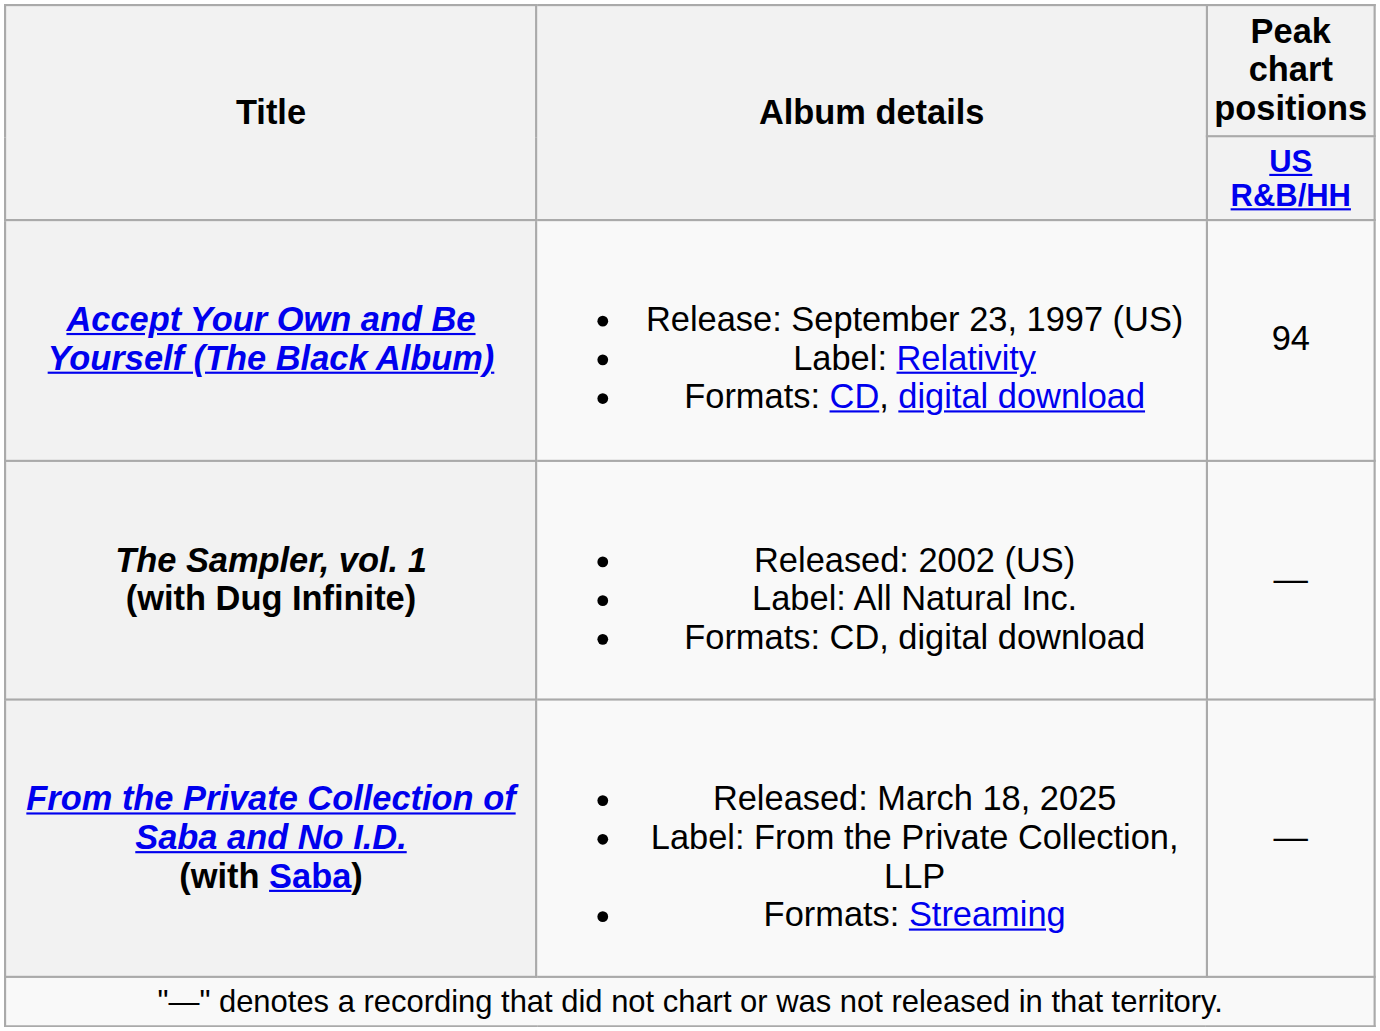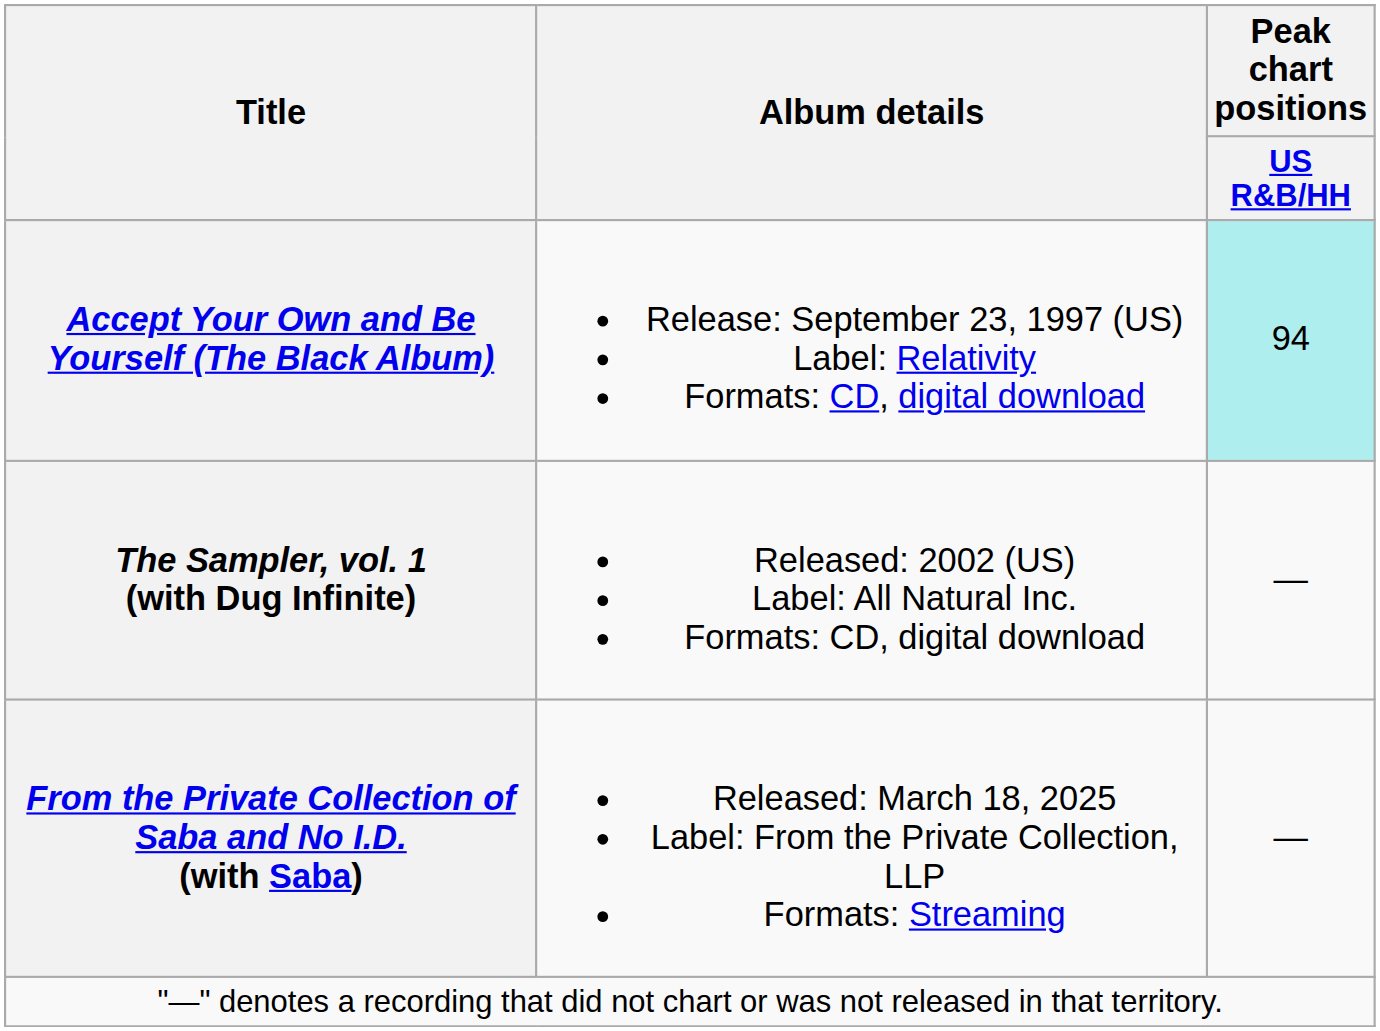(1291, 339) no background -> (1291, 339) paleturquoise background
